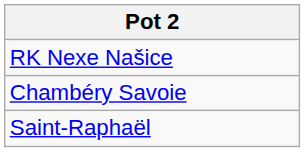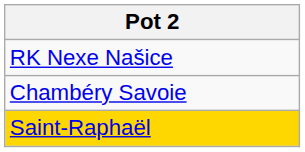(80, 127) no background -> (80, 127) gold background
